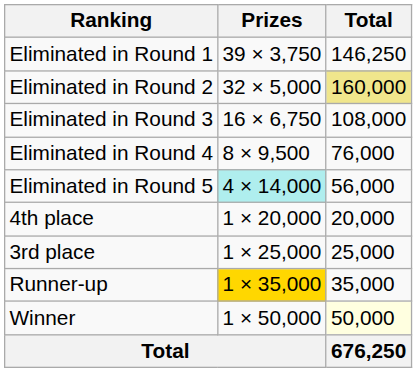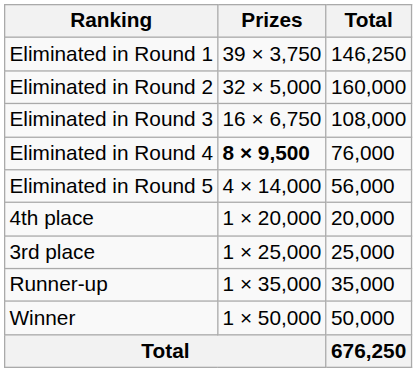(369, 86) khaki background -> (369, 86) no background
(266, 152) normal -> (266, 152) bold
(272, 185) paleturquoise background -> (272, 185) no background
(272, 284) gold background -> (272, 284) no background
(363, 317) lightyellow background -> (363, 317) no background
